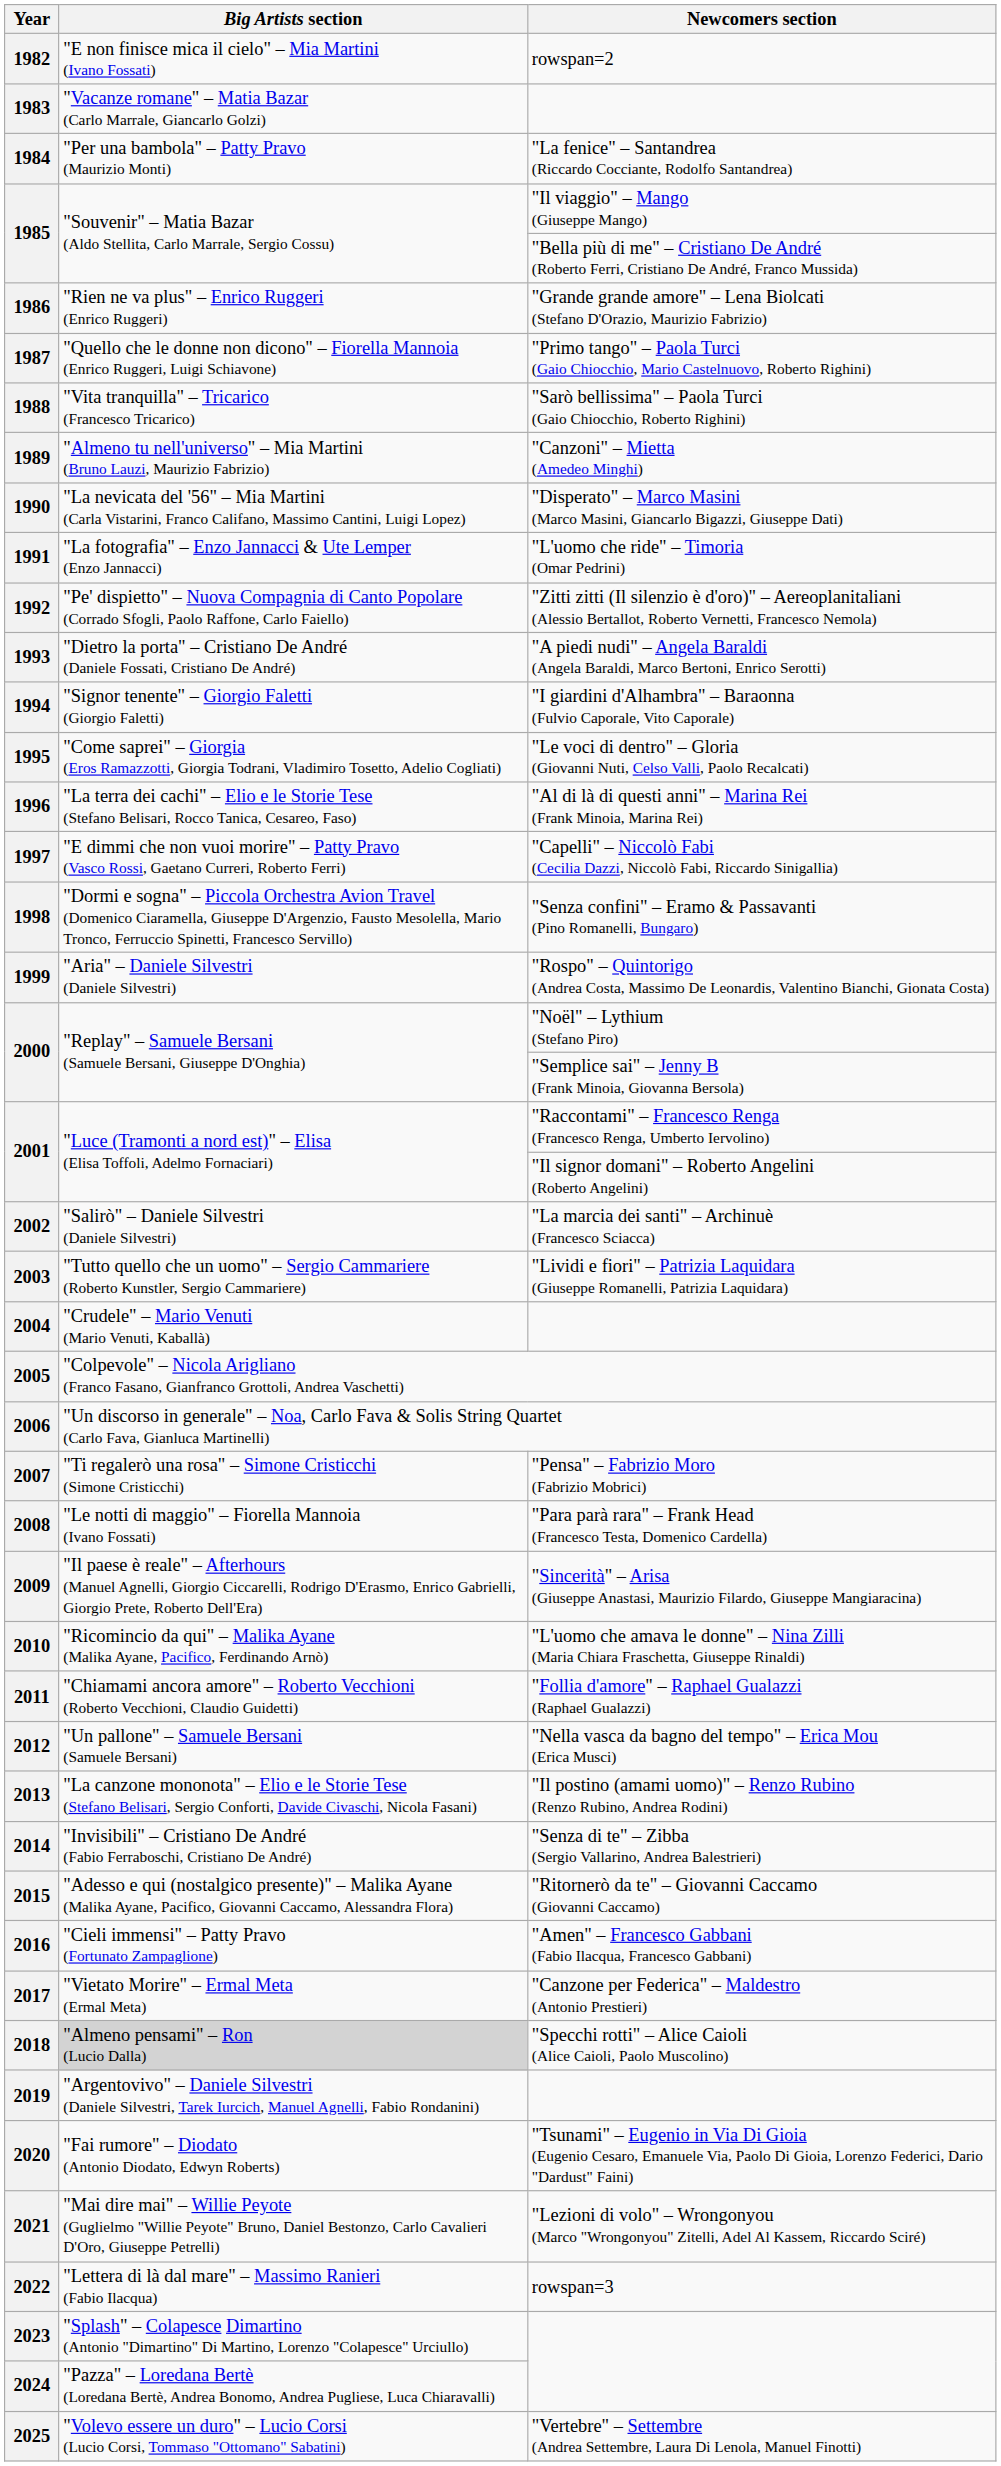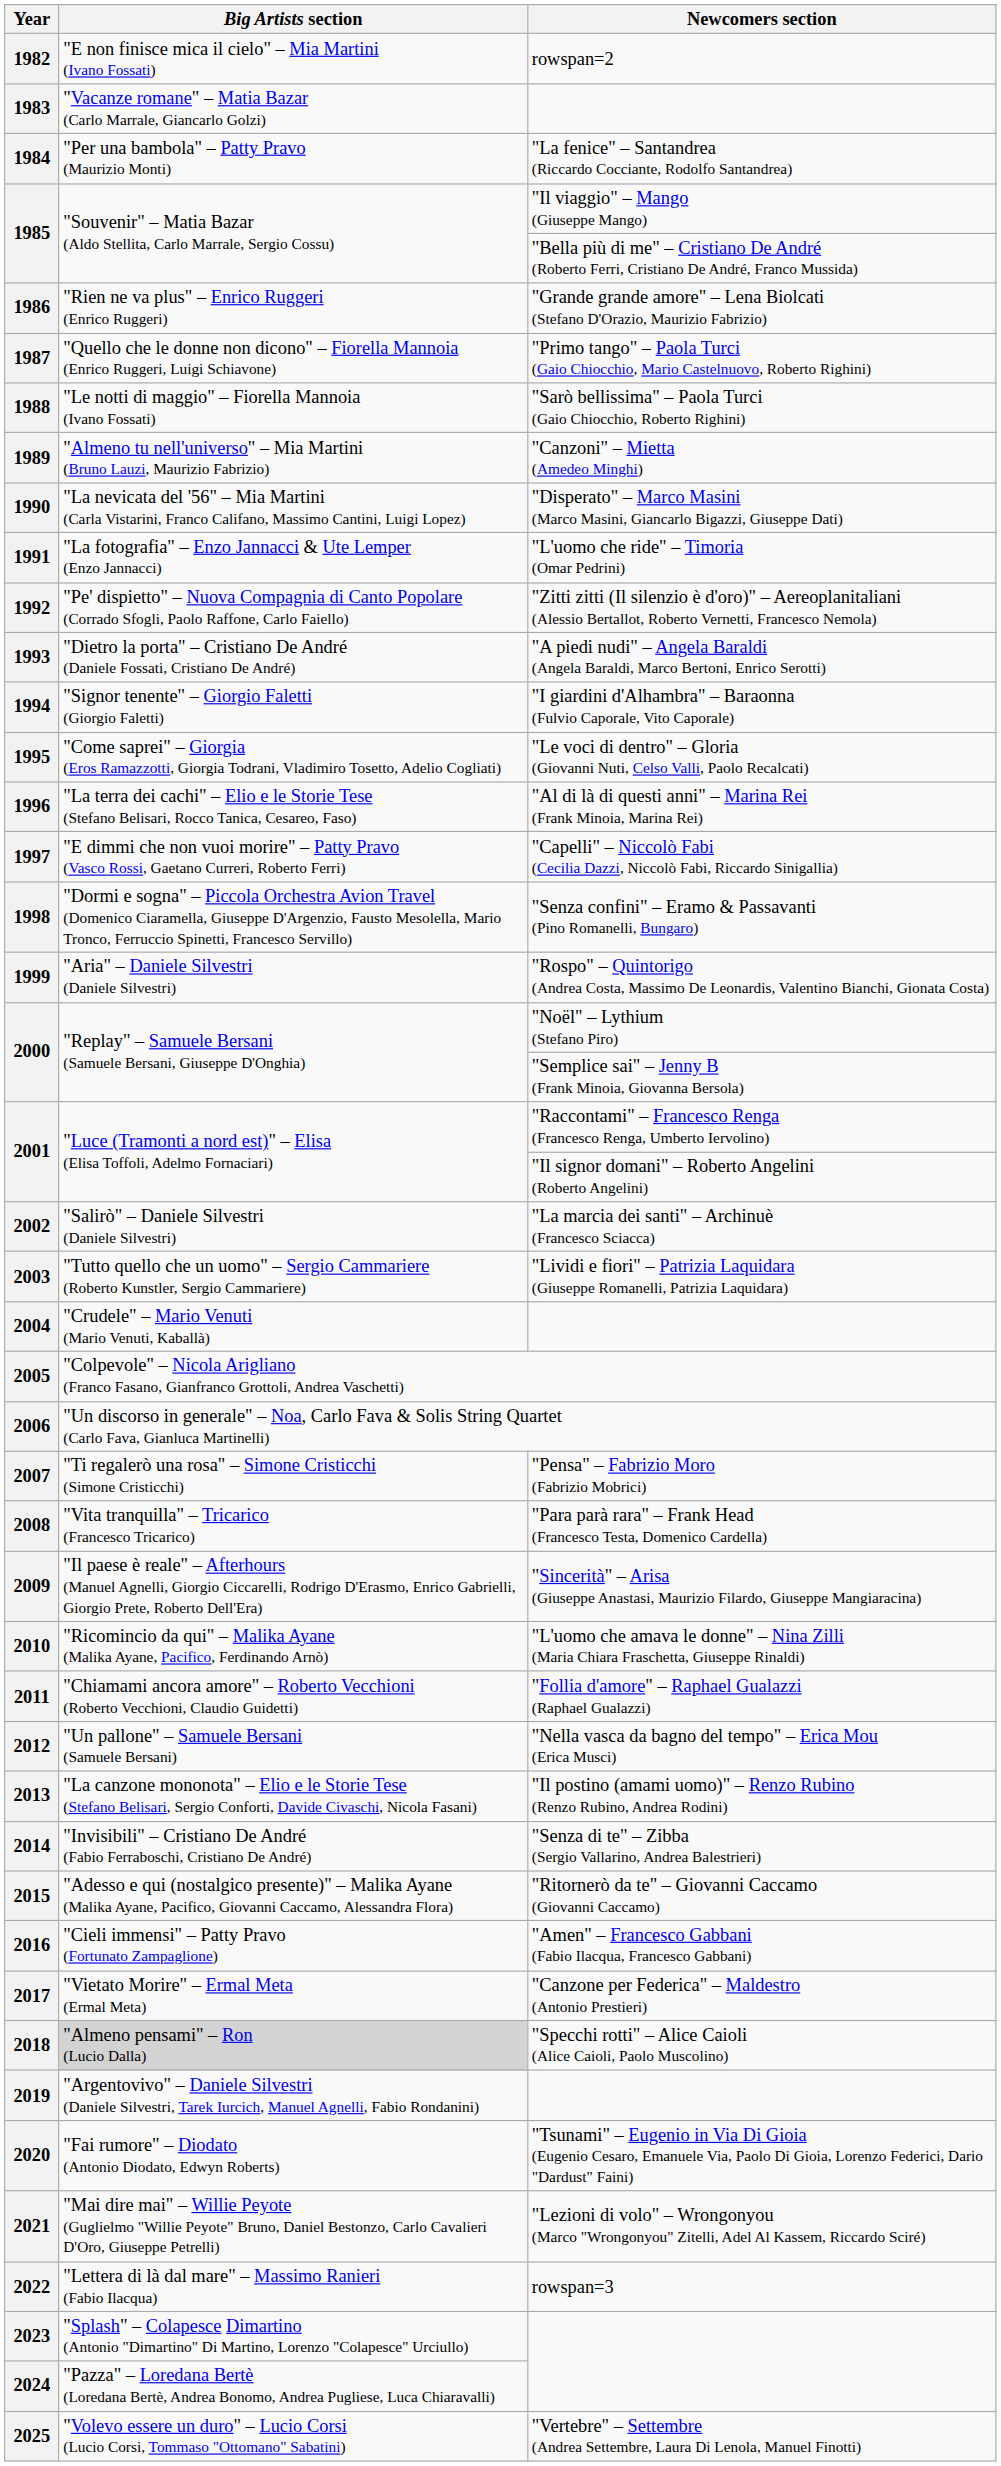(166, 407) "Vita tranquilla" – Tricarico (Francesco Tricarico) -> (212, 407) "Le notti di maggio" – Fiorella Mannoia (Ivano Fossati)
(212, 1525) "Le notti di maggio" – Fiorella Mannoia (Ivano Fossati) -> (166, 1525) "Vita tranquilla" – Tricarico (Francesco Tricarico)
